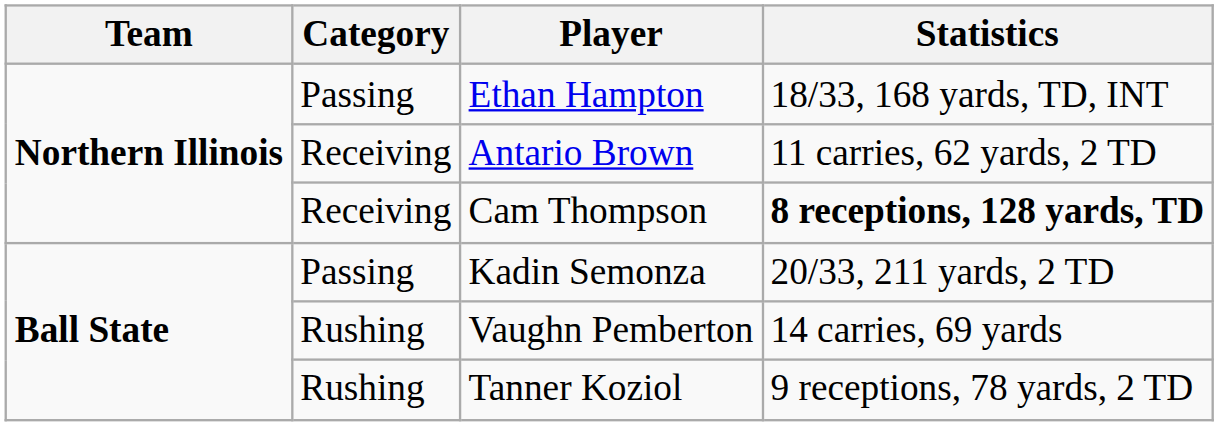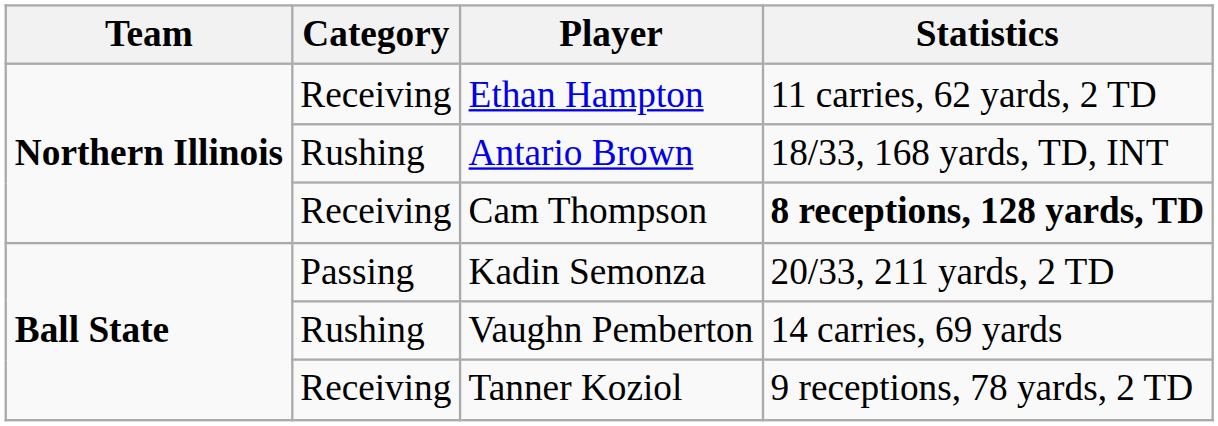(357, 93) Passing -> (376, 93) Receiving
(969, 93) 18/33, 168 yards, TD, INT -> (964, 93) 11 carries, 62 yards, 2 TD
(376, 152) Receiving -> (362, 152) Rushing
(964, 152) 11 carries, 62 yards, 2 TD -> (969, 152) 18/33, 168 yards, TD, INT
(362, 389) Rushing -> (376, 389) Receiving
